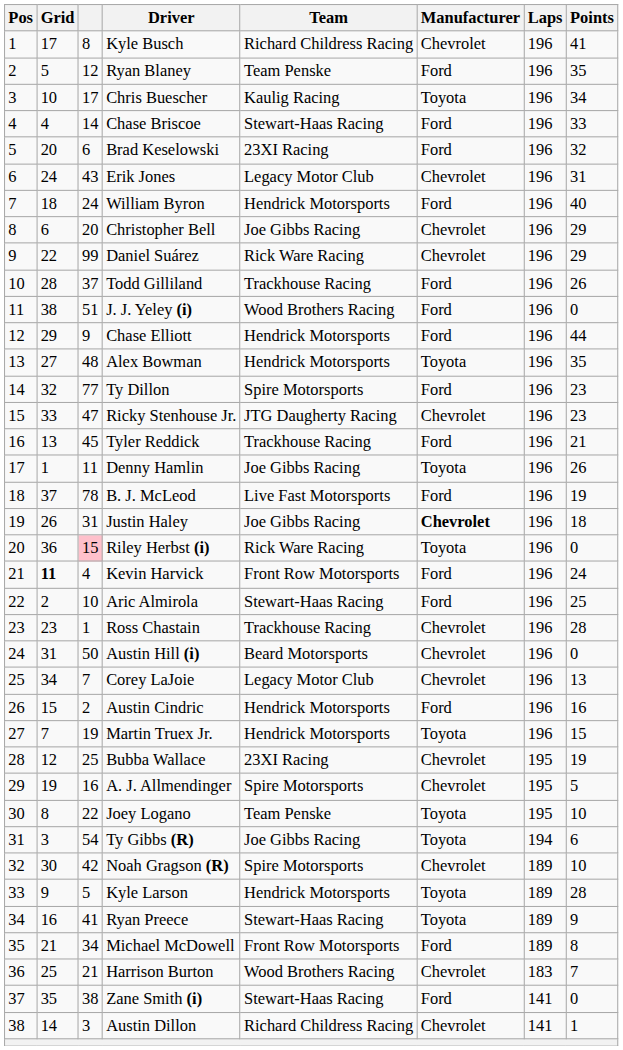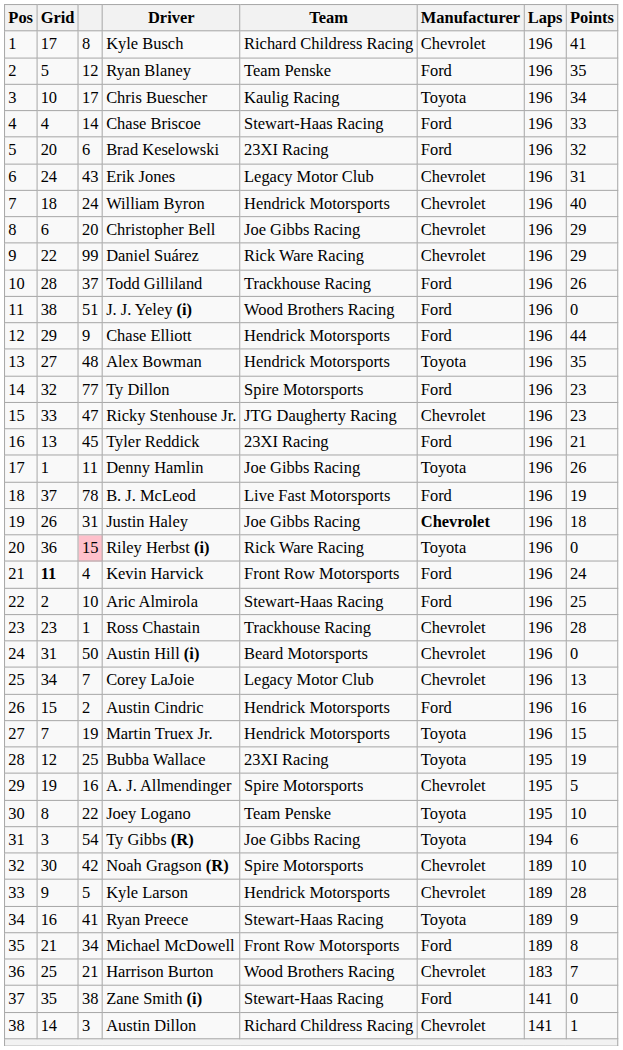(436, 203) Ford -> (453, 203) Chevrolet
(307, 441) Trackhouse Racing -> (286, 441) 23XI Racing
(453, 759) Chevrolet -> (443, 759) Toyota
(443, 892) Toyota -> (453, 892) Chevrolet
